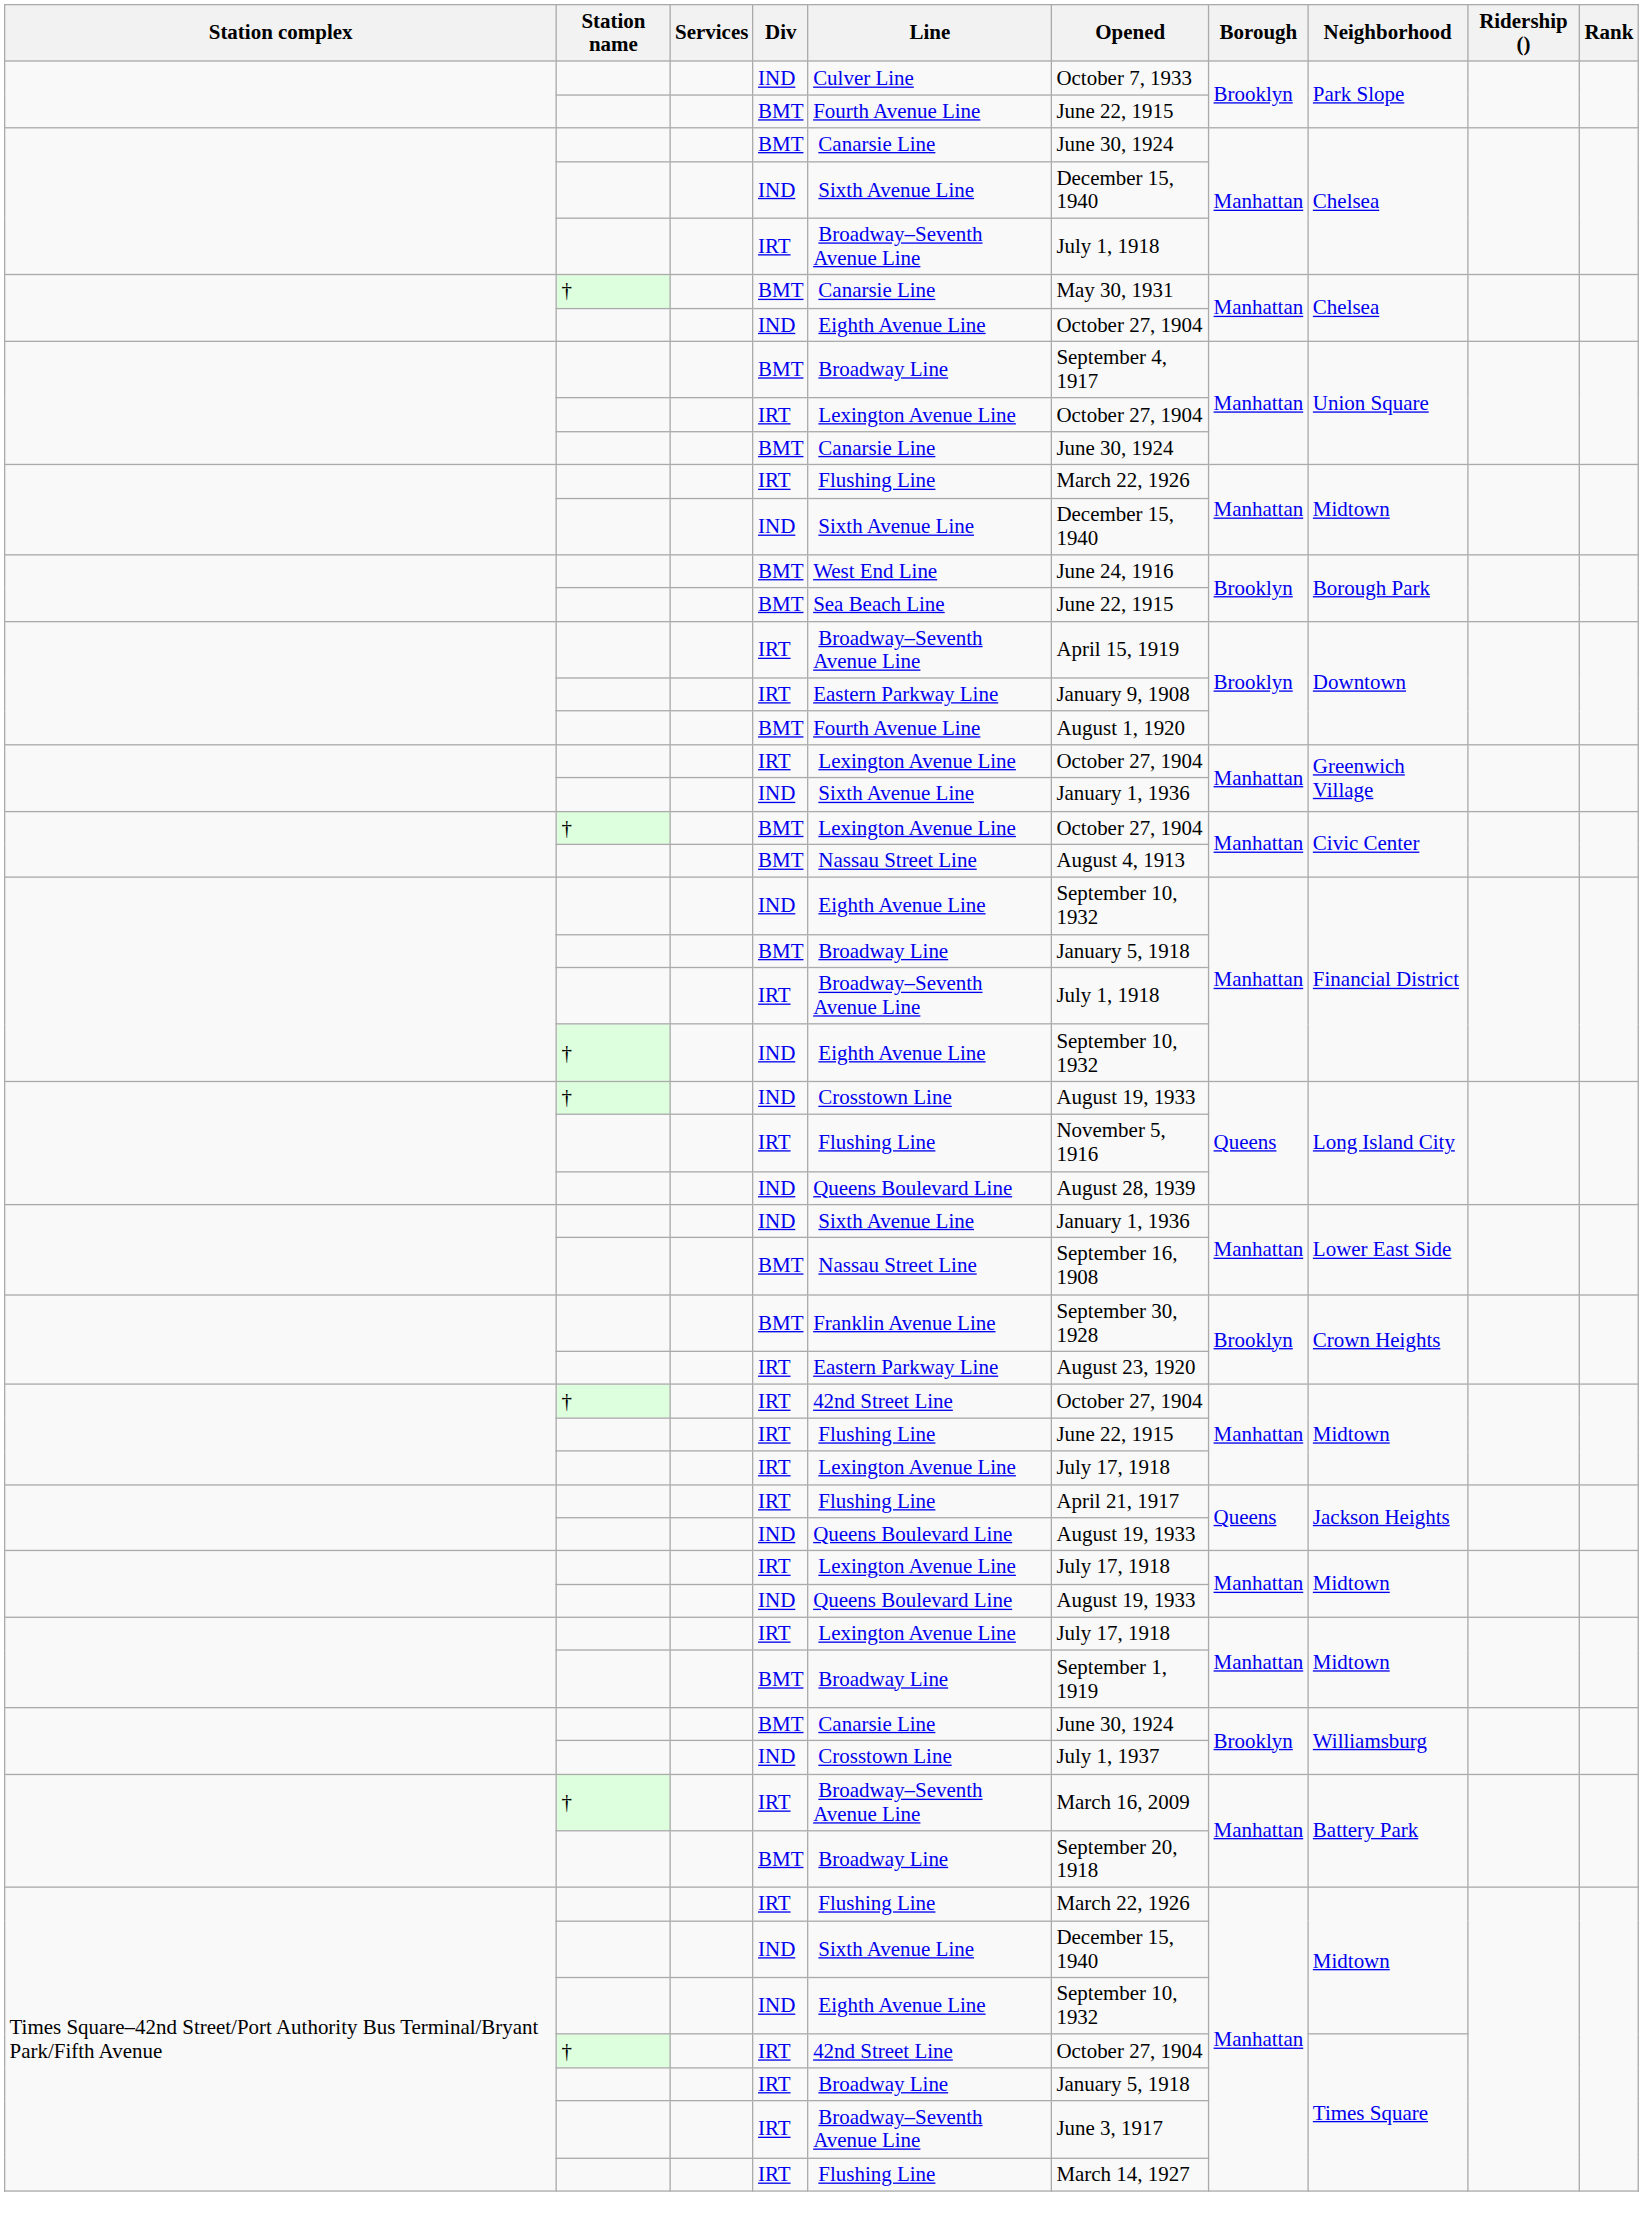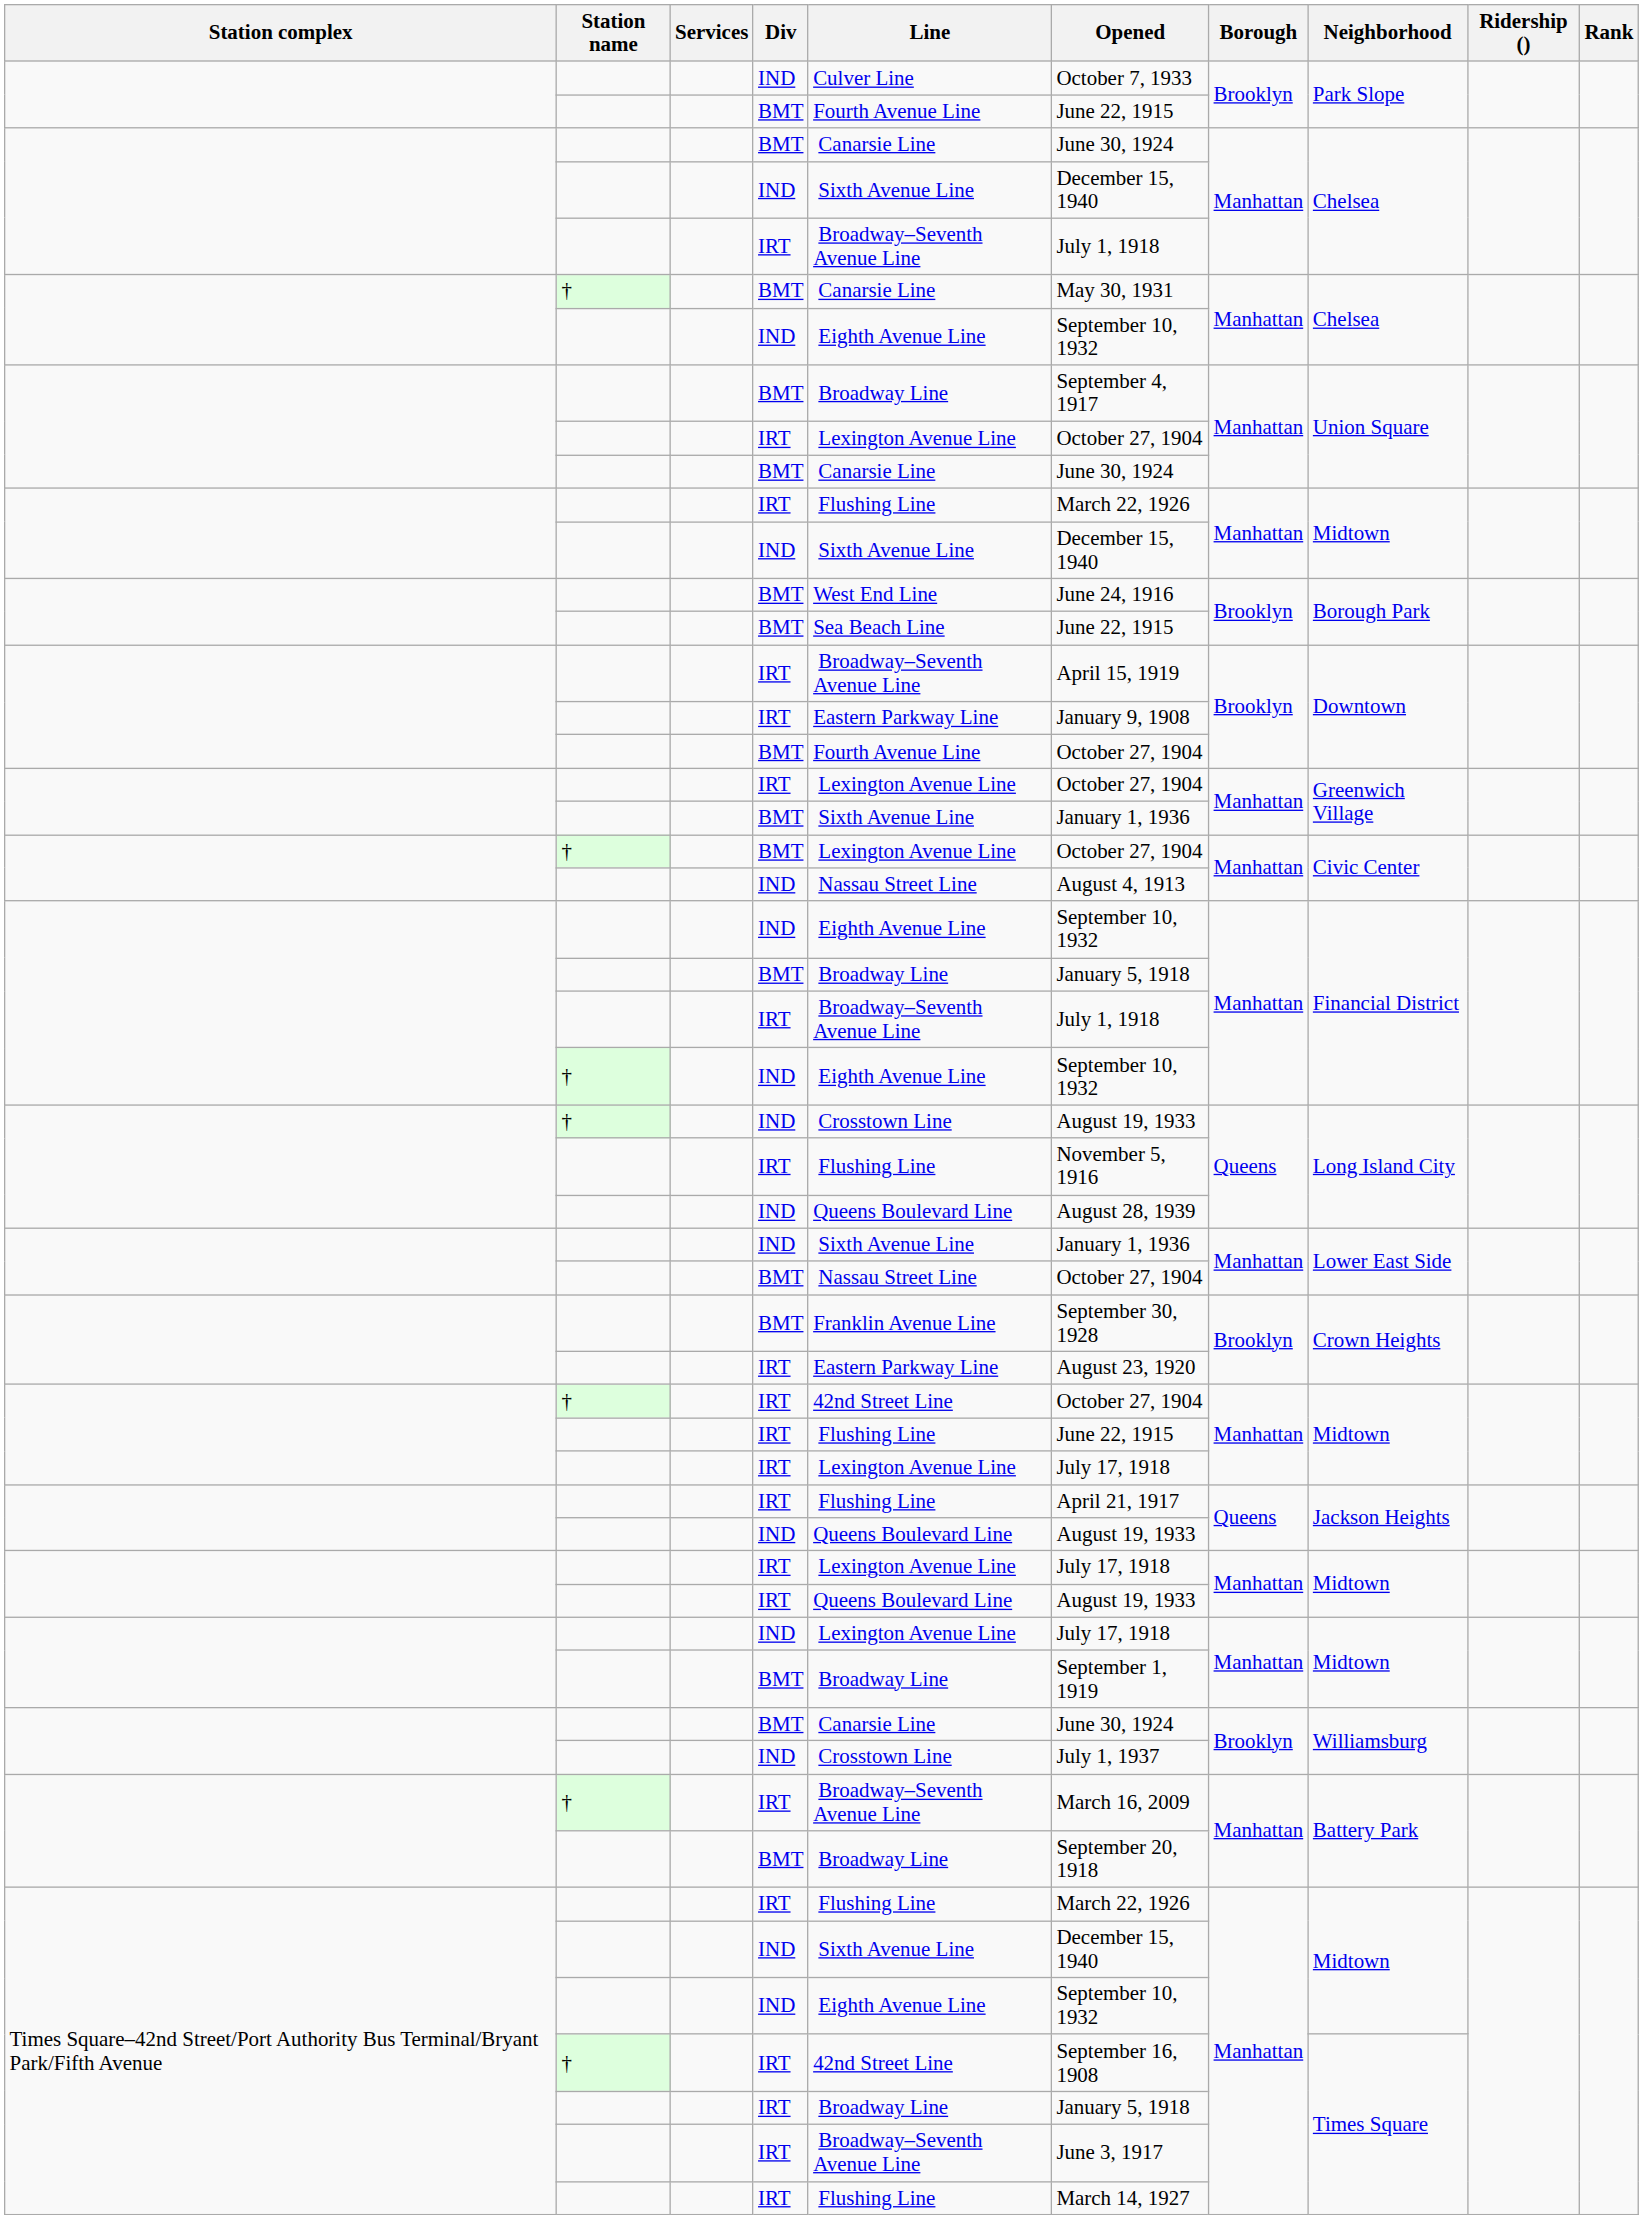(1129, 324) October 27, 1904 -> (1117, 336) September 10, 1932
(1121, 727) August 1, 1920 -> (1129, 751) October 27, 1904
(777, 794) IND -> (781, 817) BMT
(781, 860) BMT -> (777, 884) IND
(1117, 1265) September 16, 1908 -> (1129, 1277) October 27, 1904
(777, 1600) IND -> (774, 1600) IRT
(774, 1633) IRT -> (777, 1633) IND
(1129, 2050) October 27, 1904 -> (1117, 2062) September 16, 1908
